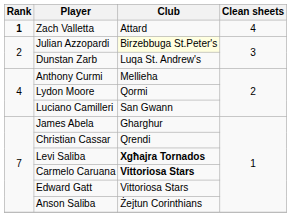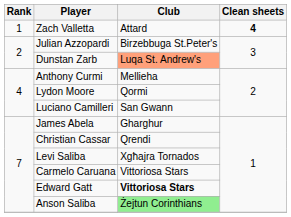(19, 28) bold -> (19, 28) normal
(253, 28) normal -> (253, 28) bold
(169, 44) lightyellow background -> (169, 44) no background
(161, 60) no background -> (161, 60) lightsalmon background
(163, 156) bold -> (160, 156) normal
(157, 172) bold -> (154, 172) normal
(154, 188) normal -> (157, 188) bold
(161, 204) no background -> (161, 204) lightgreen background
